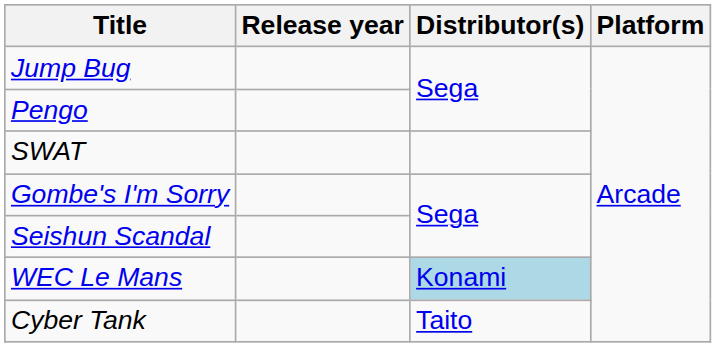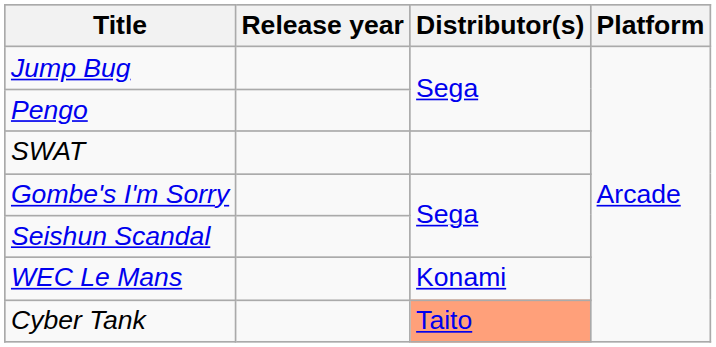(461, 278) lightblue background -> (461, 278) no background
(444, 320) no background -> (444, 320) lightsalmon background
